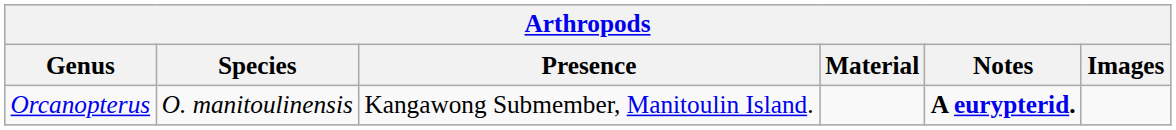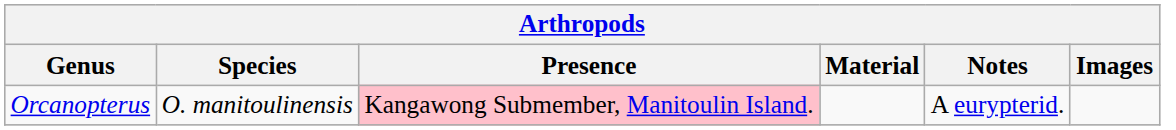(589, 104) no background -> (589, 104) pink background
(1003, 104) bold -> (998, 104) normal
